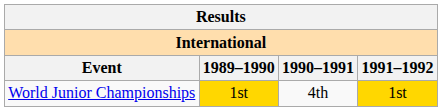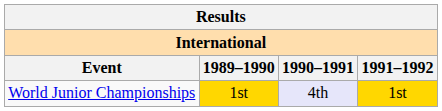(318, 93) no background -> (318, 93) lavender background
